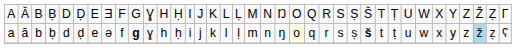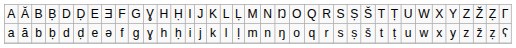(136, 33) bold -> (136, 33) normal
(297, 33) lightyellow background -> (297, 33) no background
(368, 33) bold -> (368, 33) normal
(479, 33) lightblue background -> (479, 33) no background
